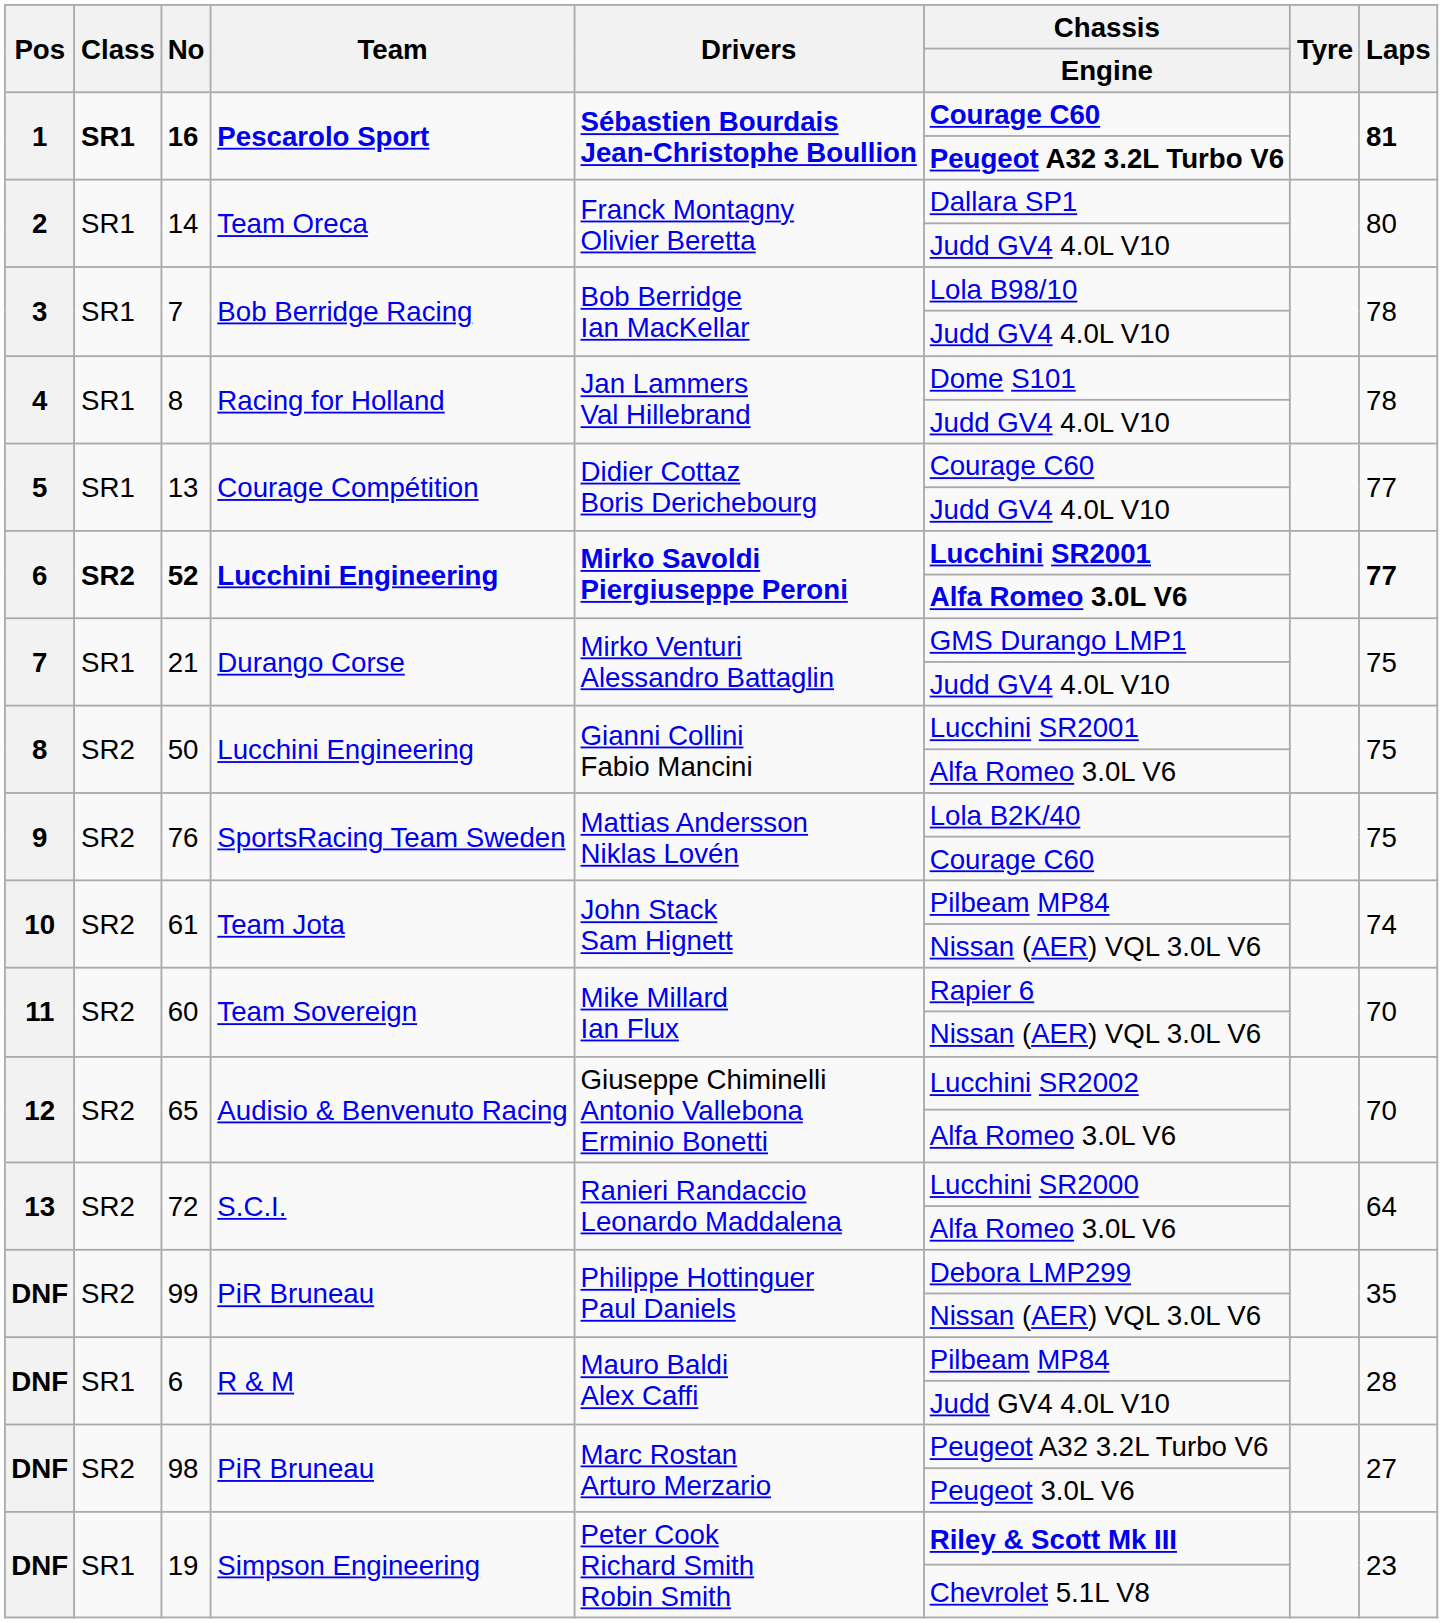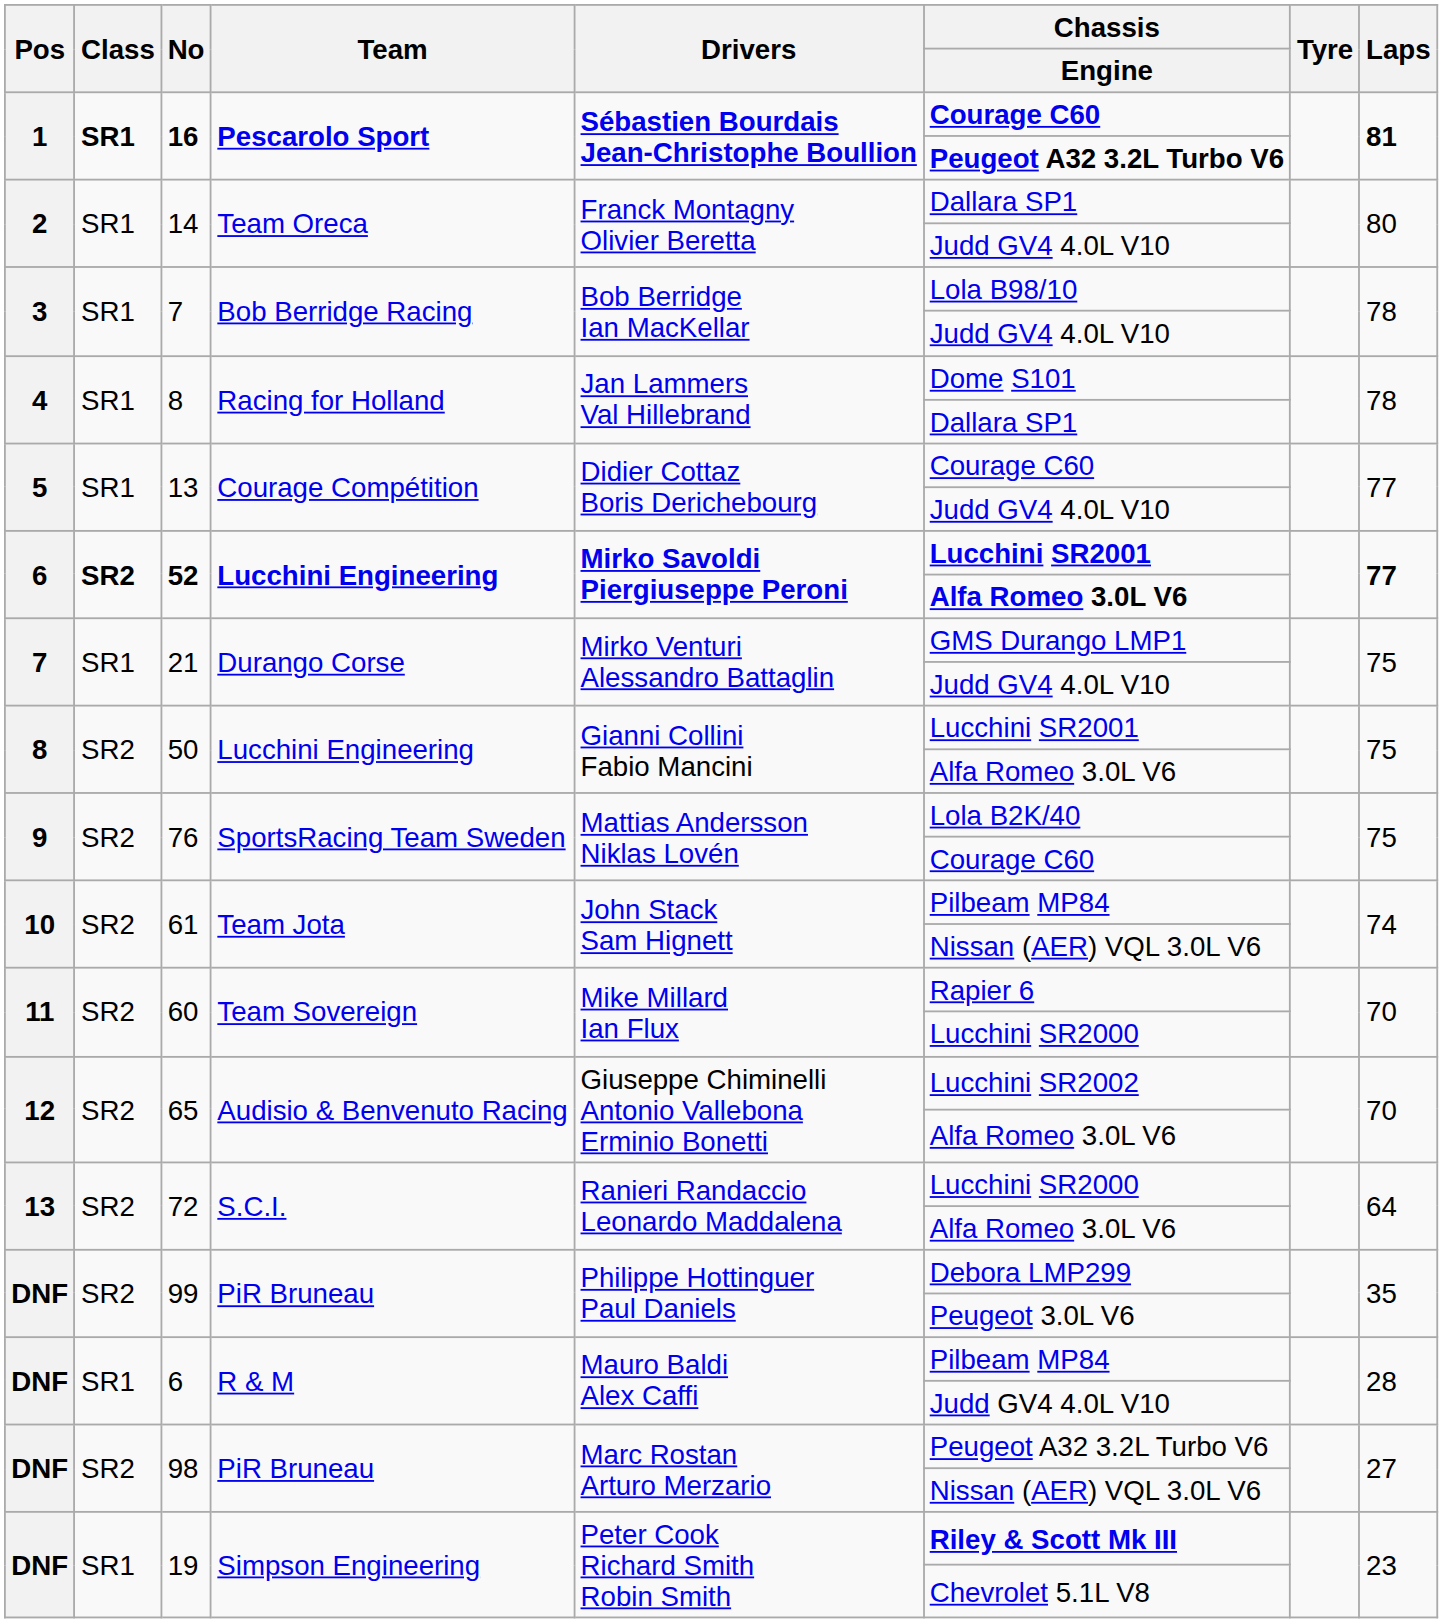(1050, 421) Judd GV4 4.0L V10 -> (1003, 421) Dallara SP1
(1095, 1034) Nissan (AER) VQL 3.0L V6 -> (1034, 1034) Lucchini SR2000
(1095, 1315) Nissan (AER) VQL 3.0L V6 -> (1032, 1315) Peugeot 3.0L V6
(1032, 1490) Peugeot 3.0L V6 -> (1095, 1490) Nissan (AER) VQL 3.0L V6
